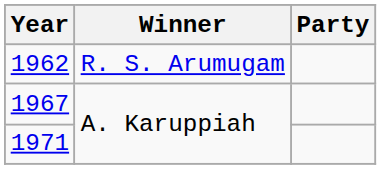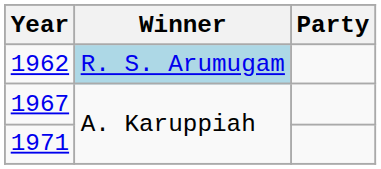(183, 64) no background -> (183, 64) lightblue background
